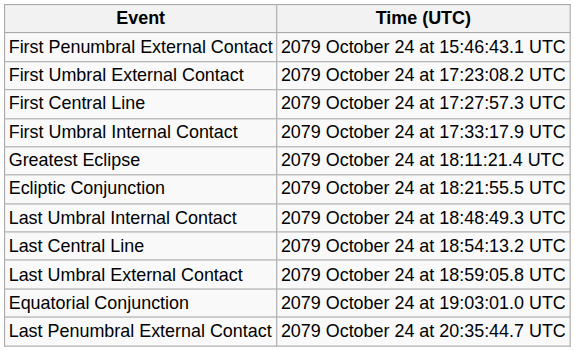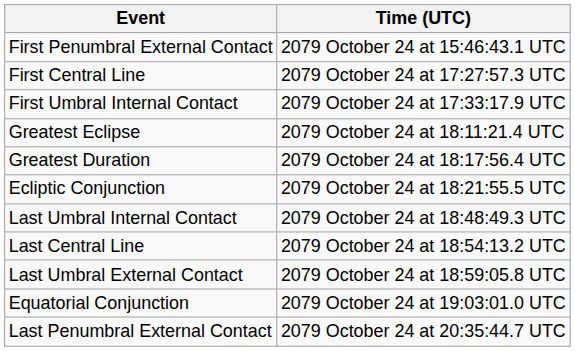- row: (126, 75)
+ row: (79, 160)
